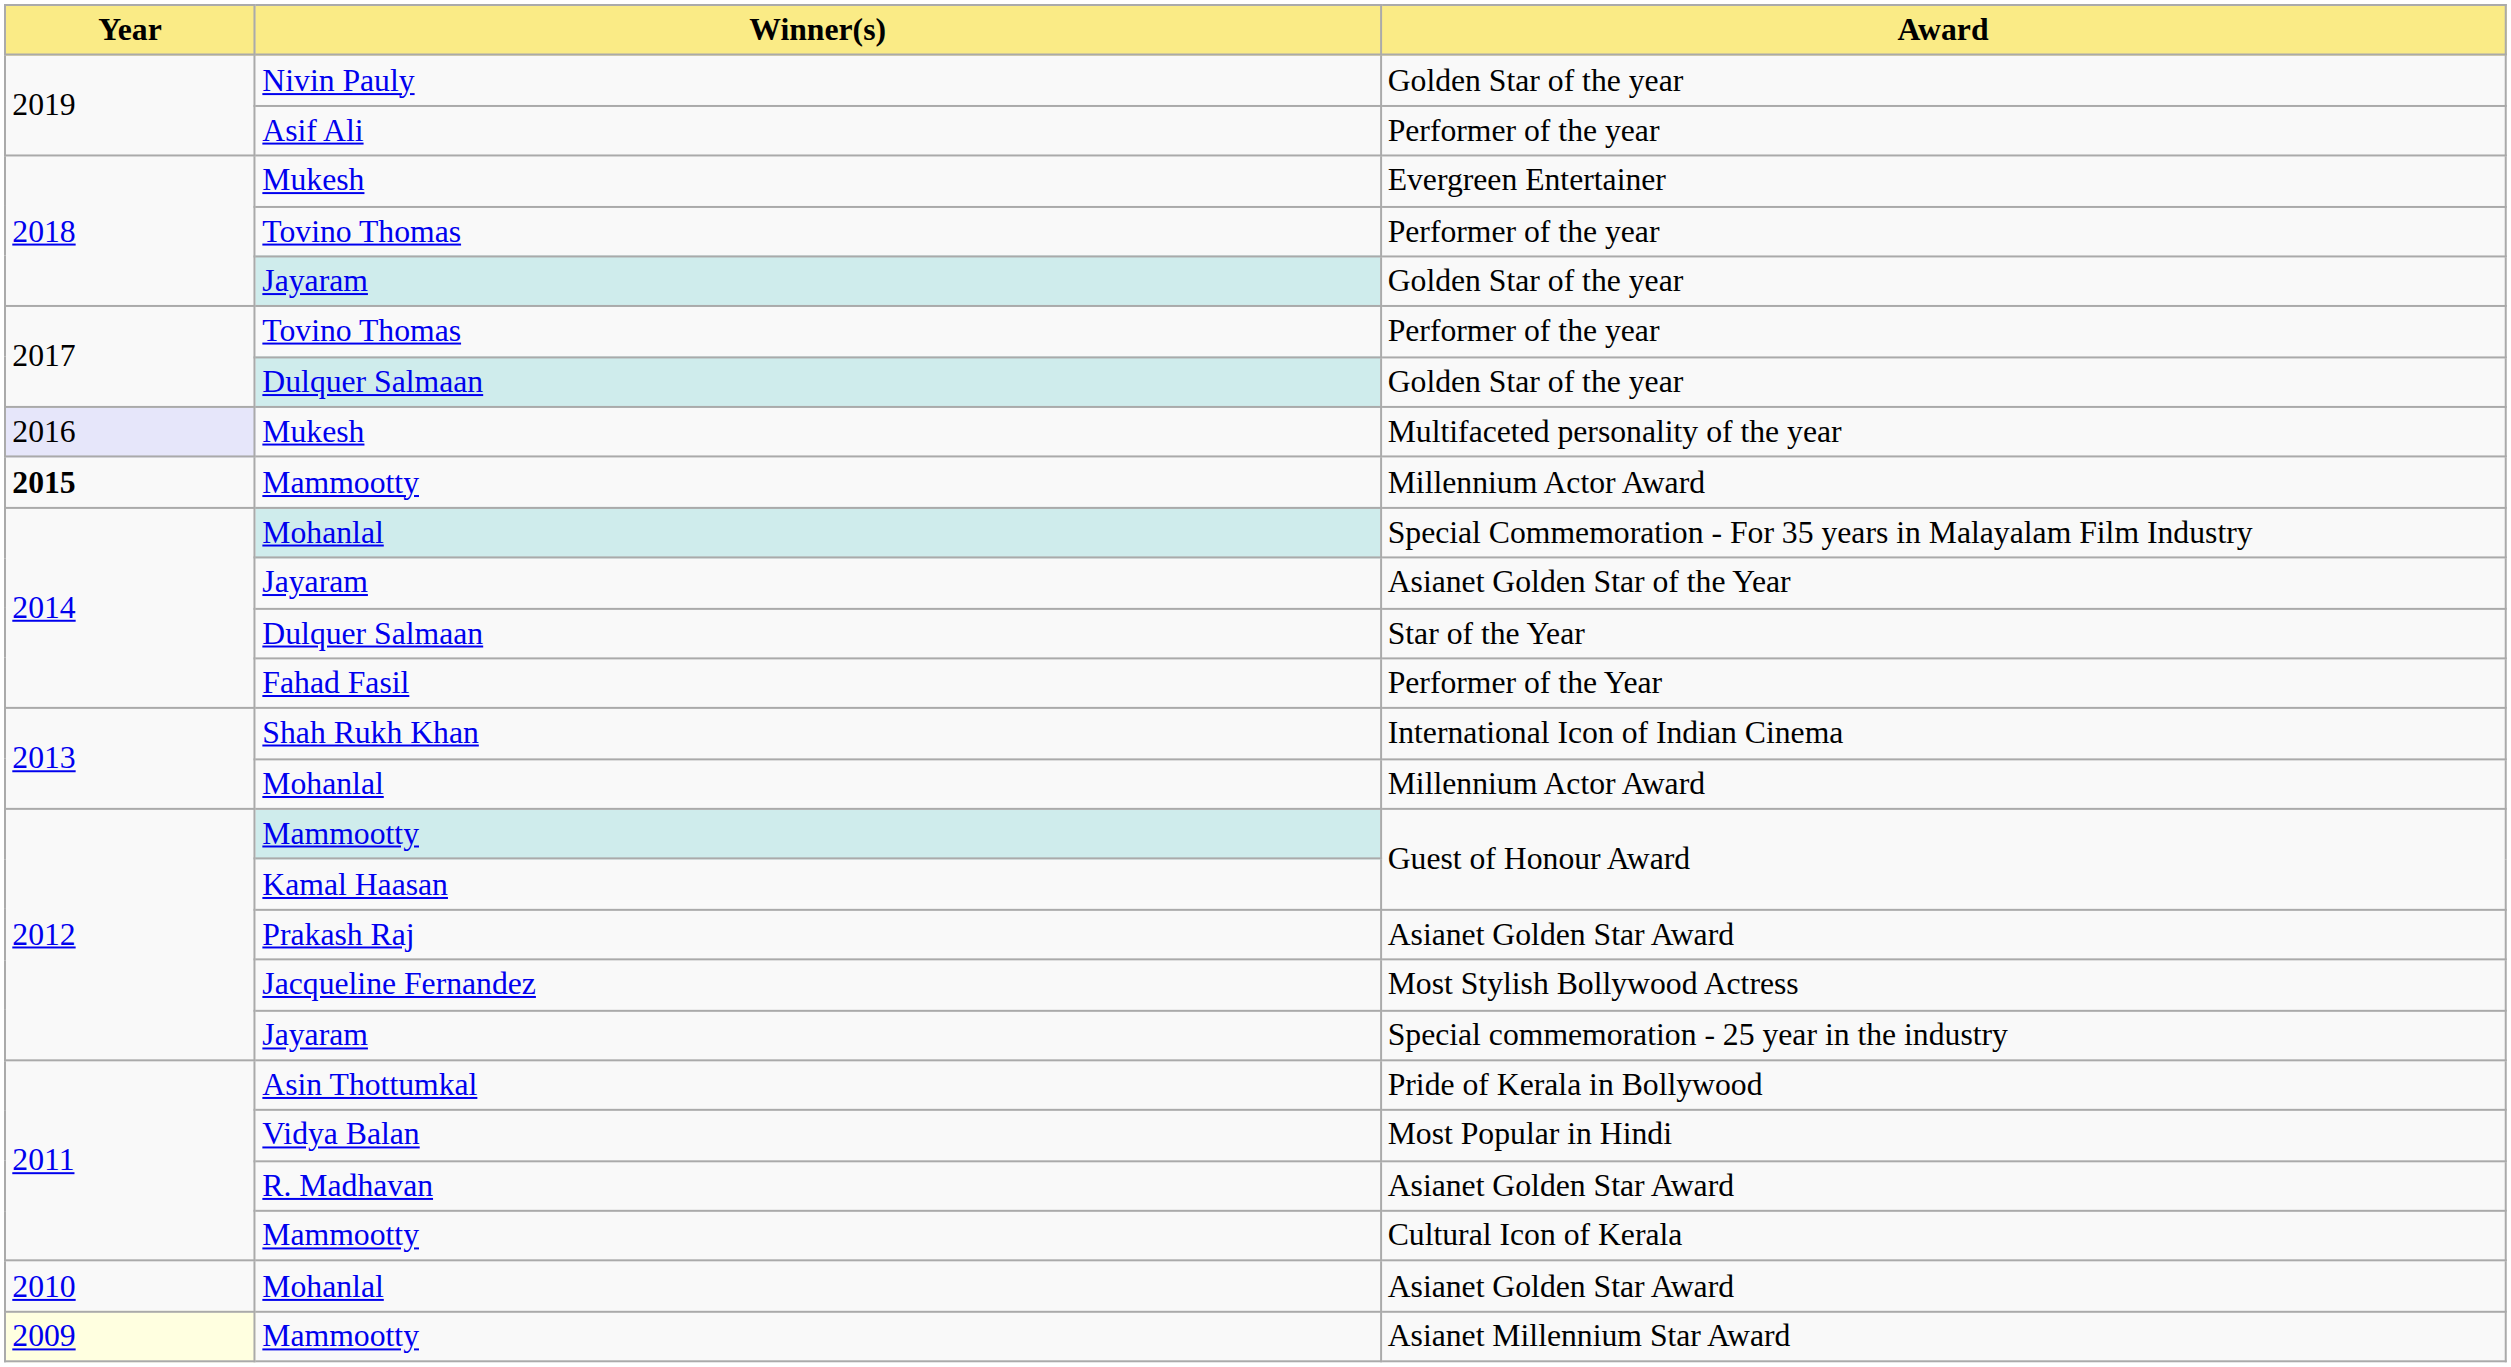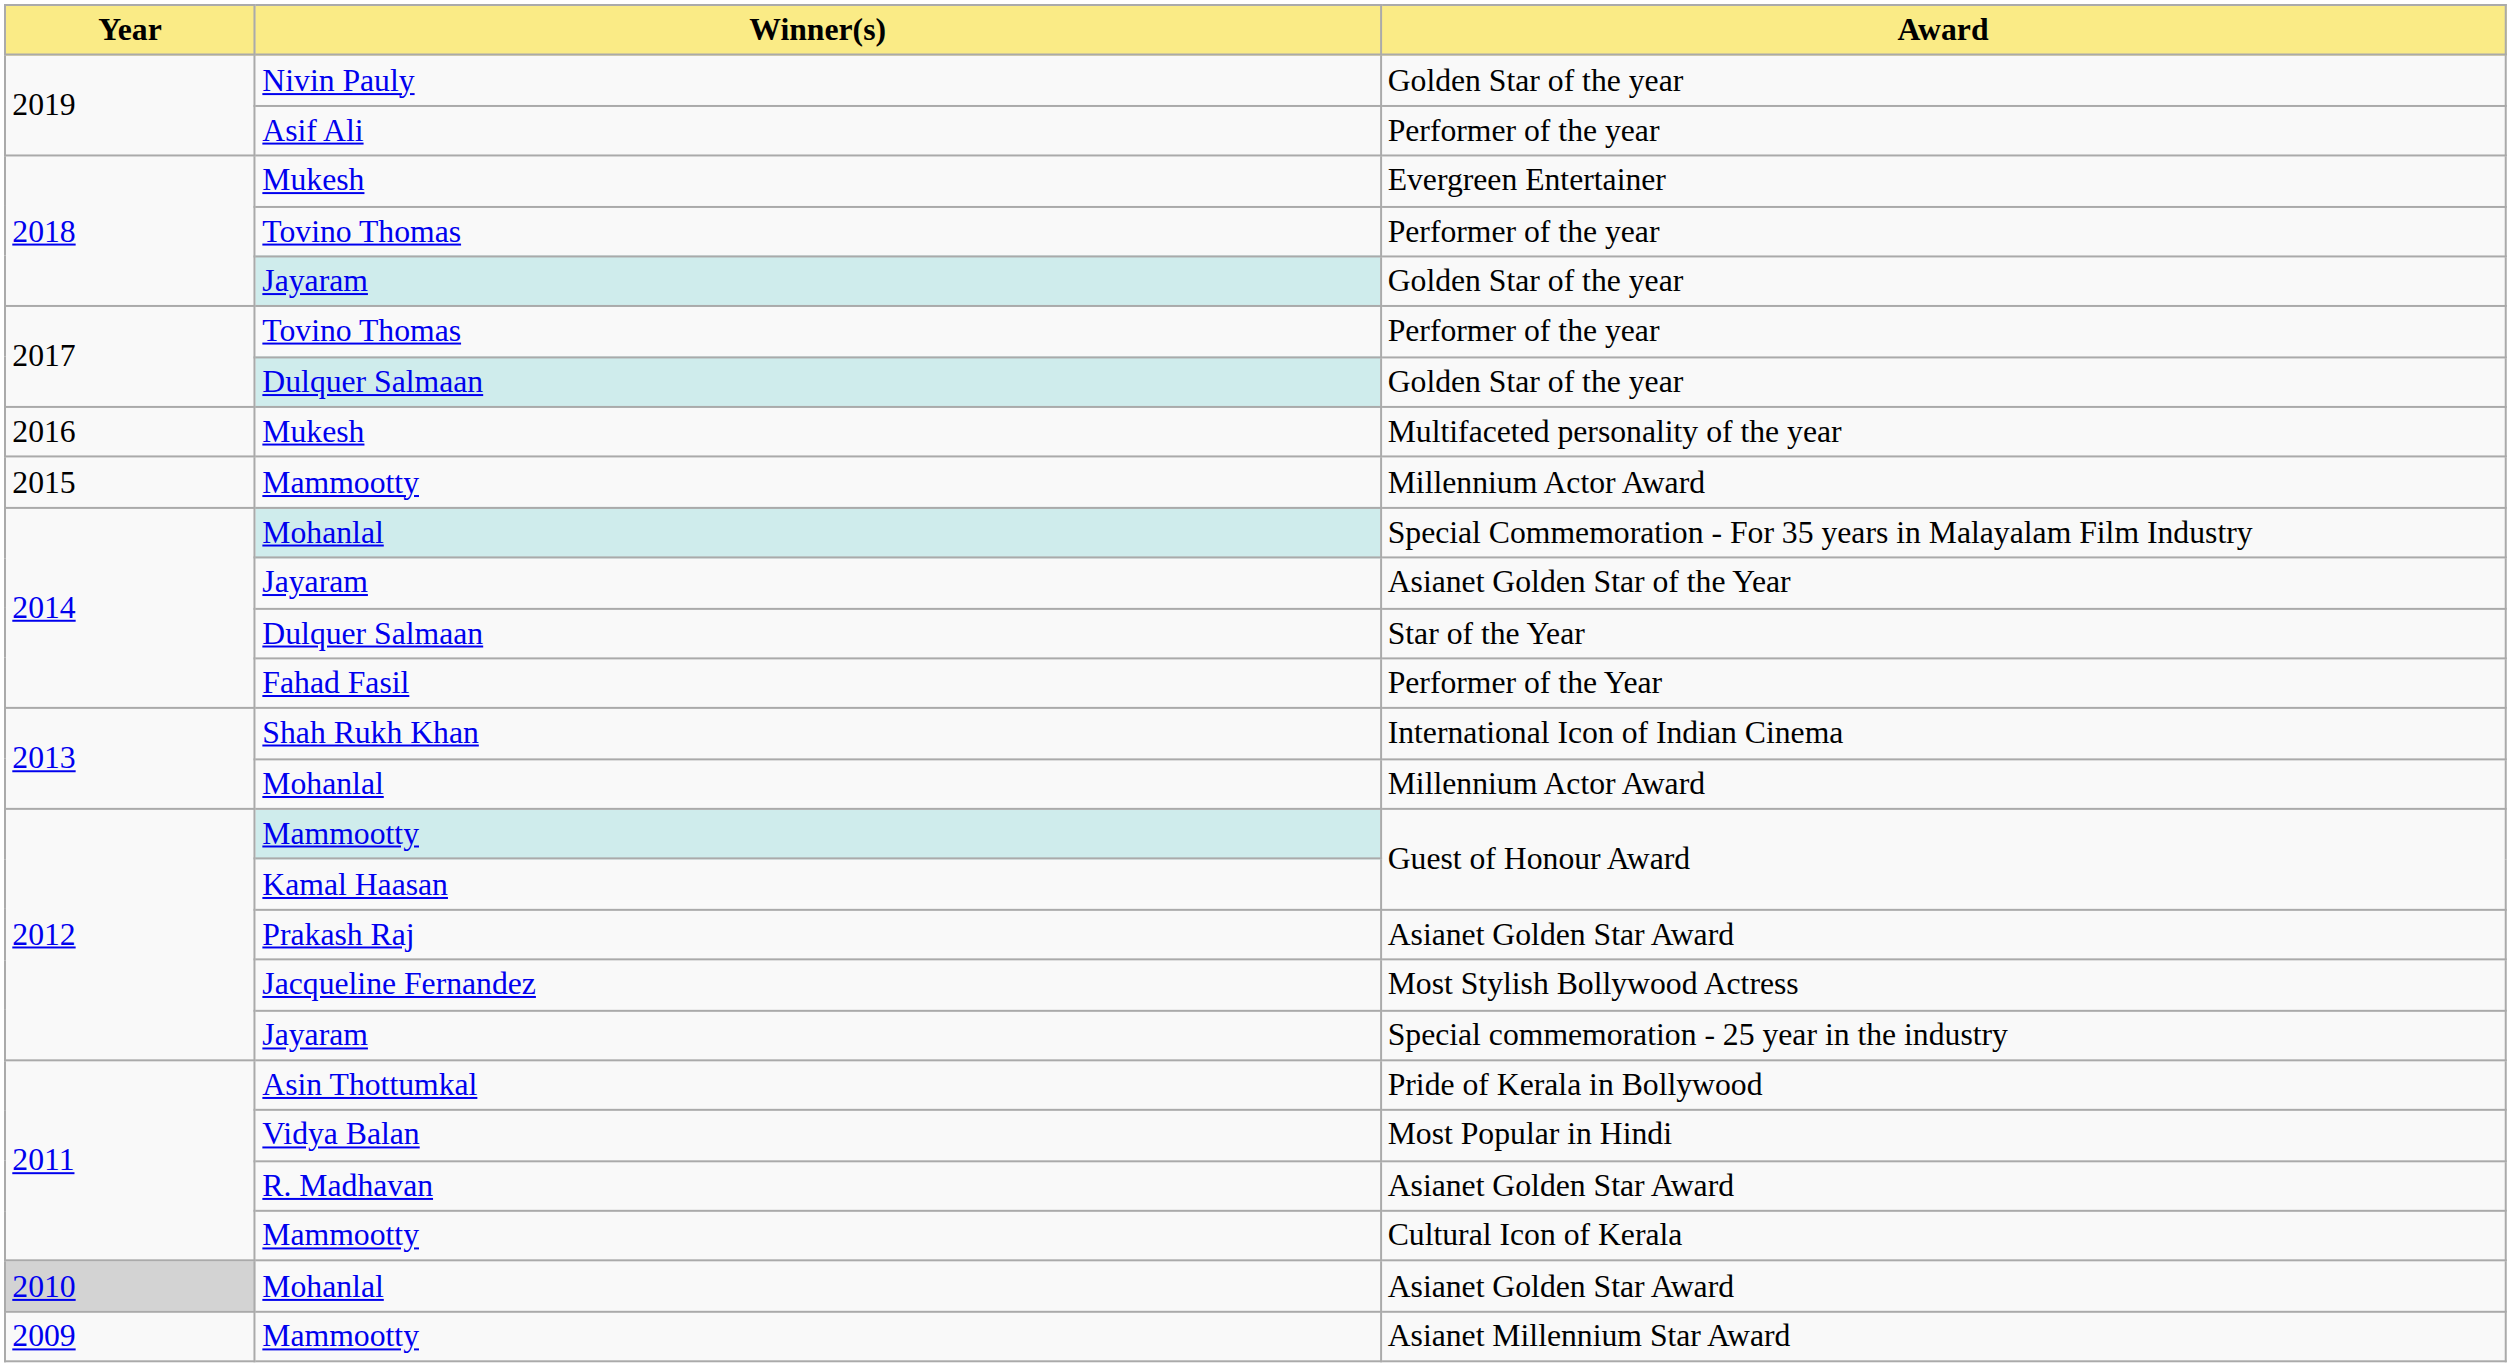(44, 431) lavender background -> (44, 431) no background
(44, 481) bold -> (44, 481) normal
(44, 1285) no background -> (44, 1285) lightgrey background
(44, 1335) lightyellow background -> (44, 1335) no background
